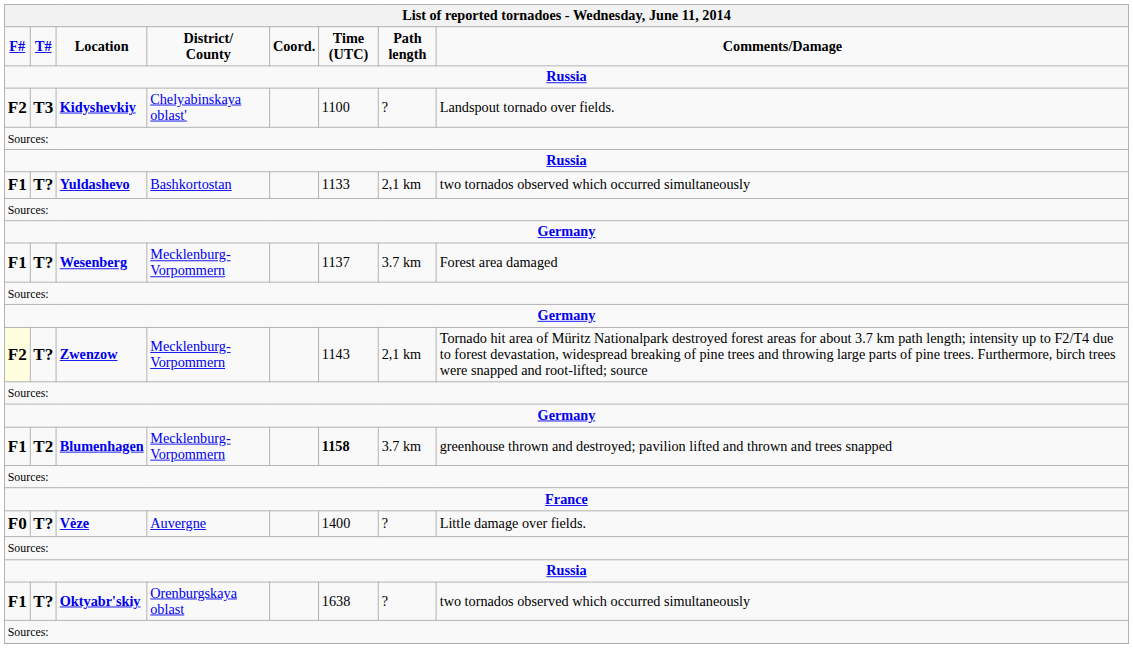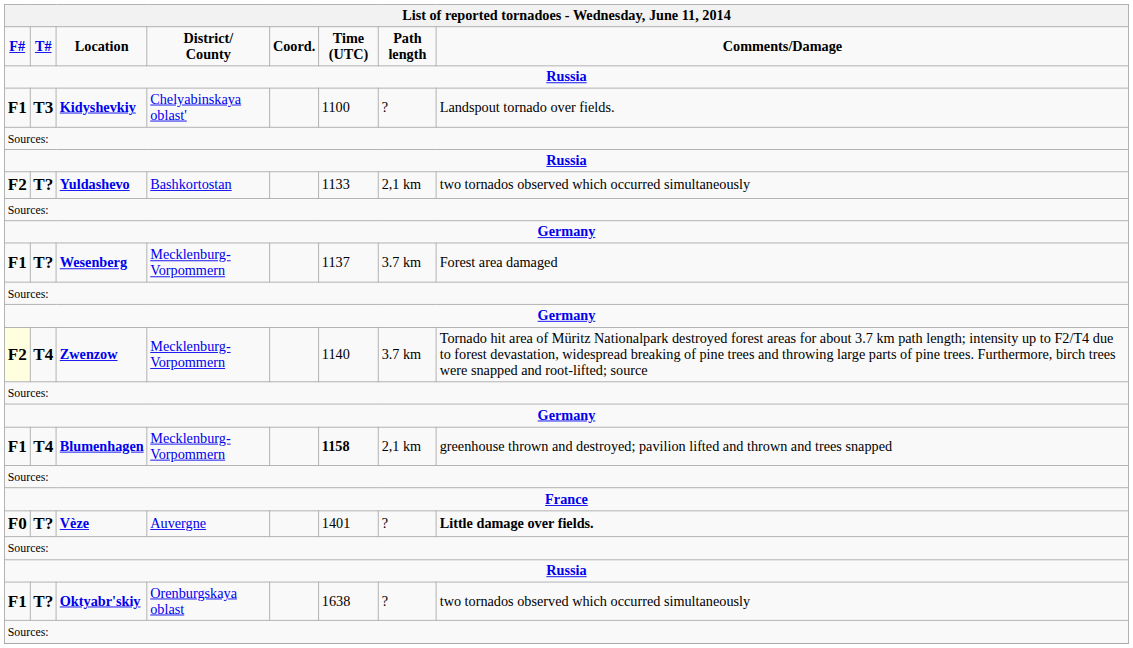(17, 107) F2 -> (17, 107) F1
(17, 185) F1 -> (17, 185) F2
(43, 354) T? -> (43, 354) T4
(336, 354) 1143 -> (336, 354) 1140
(401, 354) 2,1 km -> (401, 354) 3.7 km
(43, 446) T2 -> (43, 446) T4
(401, 446) 3.7 km -> (401, 446) 2,1 km
(336, 523) 1400 -> (336, 523) 1401
(513, 523) normal -> (517, 523) bold
